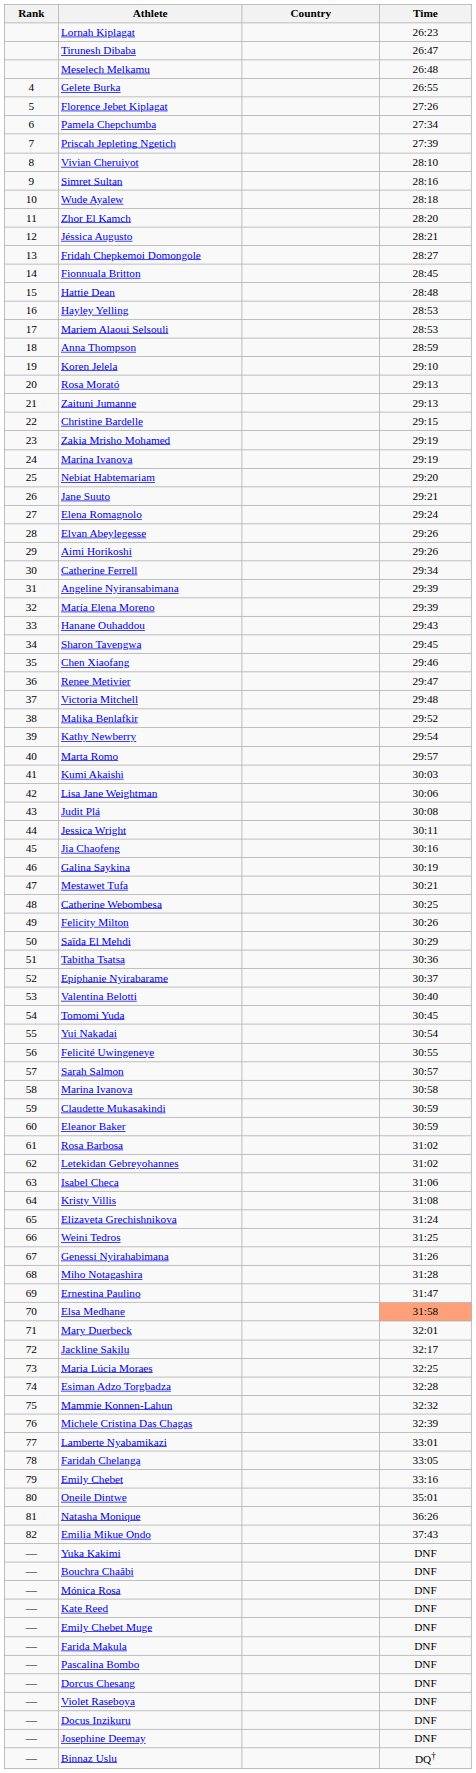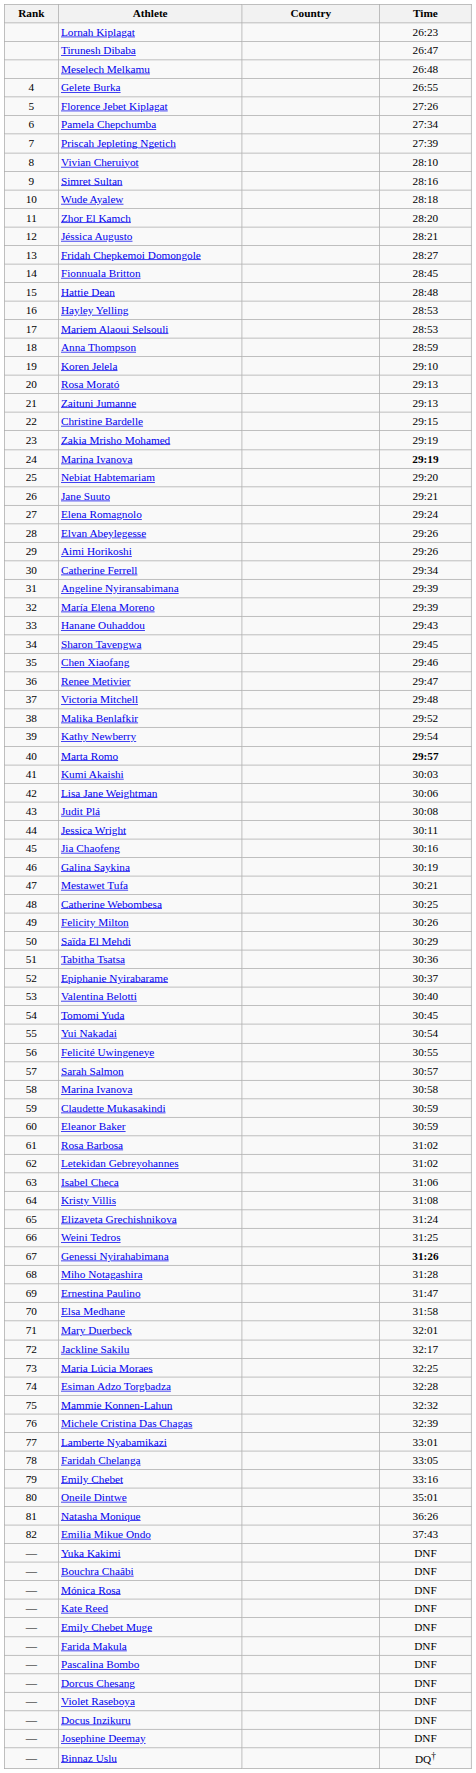(425, 459) normal -> (425, 459) bold
(425, 755) normal -> (425, 755) bold
(425, 1256) normal -> (425, 1256) bold
(425, 1312) lightsalmon background -> (425, 1312) no background
